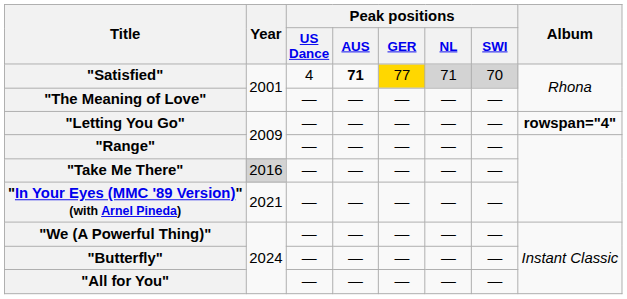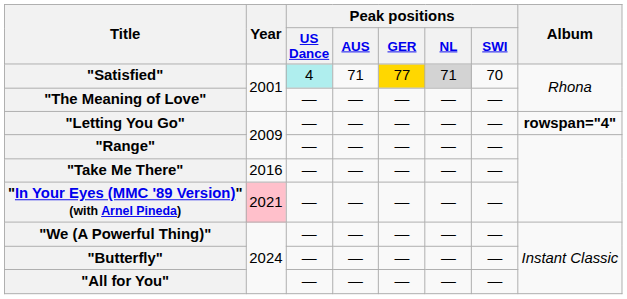(309, 75) no background -> (309, 75) paleturquoise background
(356, 75) bold -> (356, 75) normal
(495, 75) lightgrey background -> (495, 75) no background
(266, 170) lightgrey background -> (266, 170) no background
(266, 202) no background -> (266, 202) pink background
